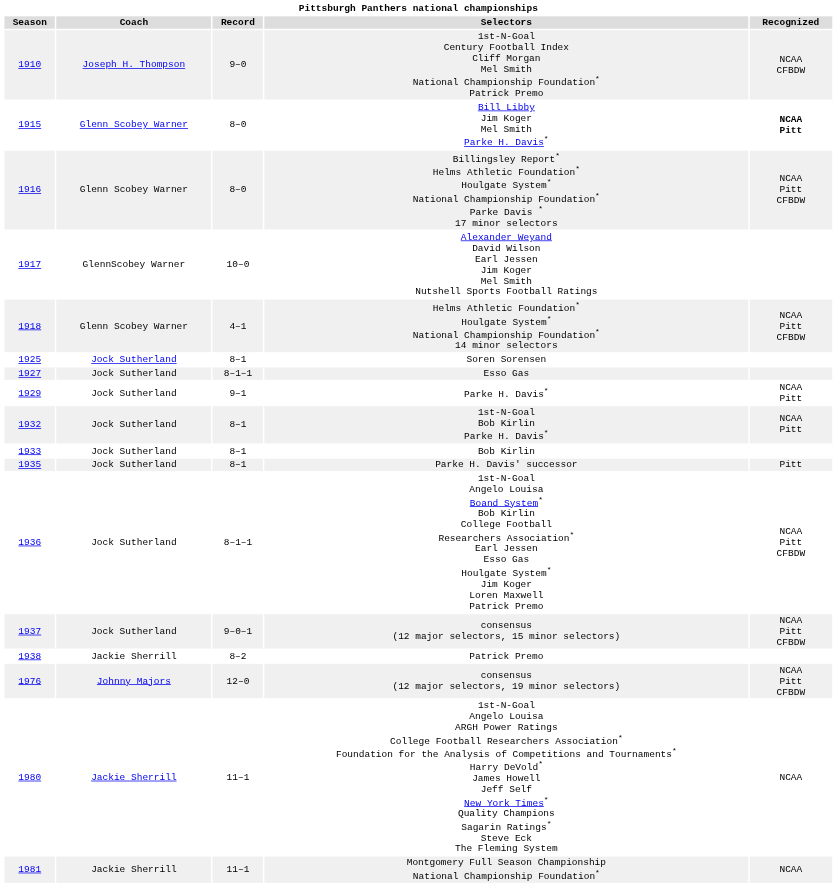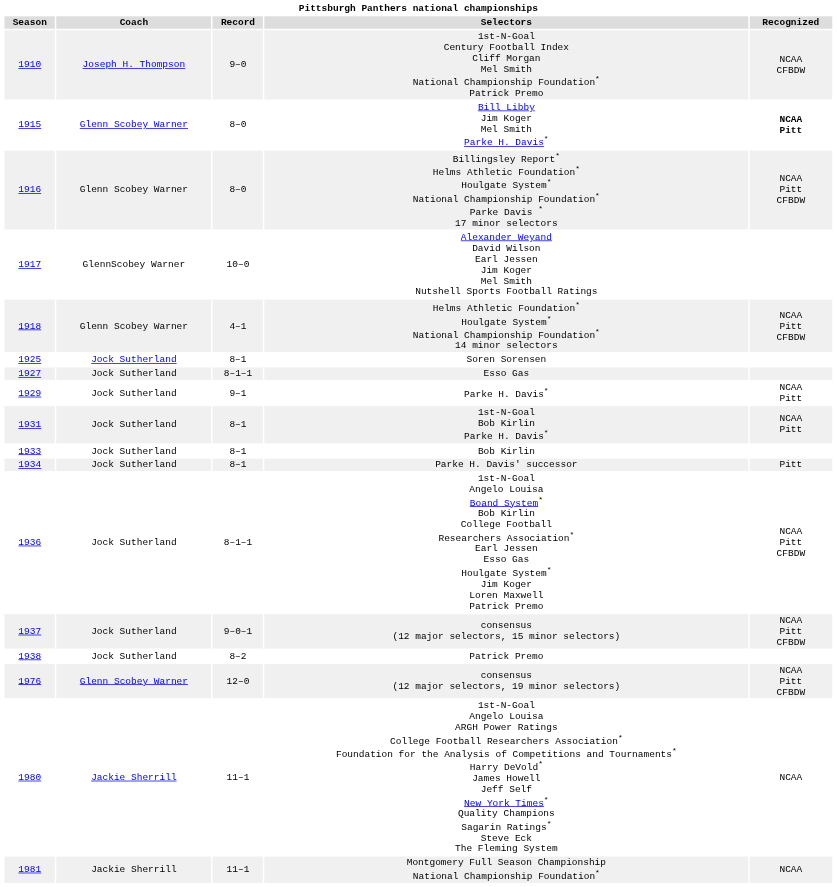(30, 424) 1932 -> (30, 424) 1931
(30, 464) 1935 -> (30, 464) 1934
(134, 655) Jackie Sherrill -> (134, 655) Jock Sutherland
(134, 680) Johnny Majors -> (134, 680) Glenn Scobey Warner
